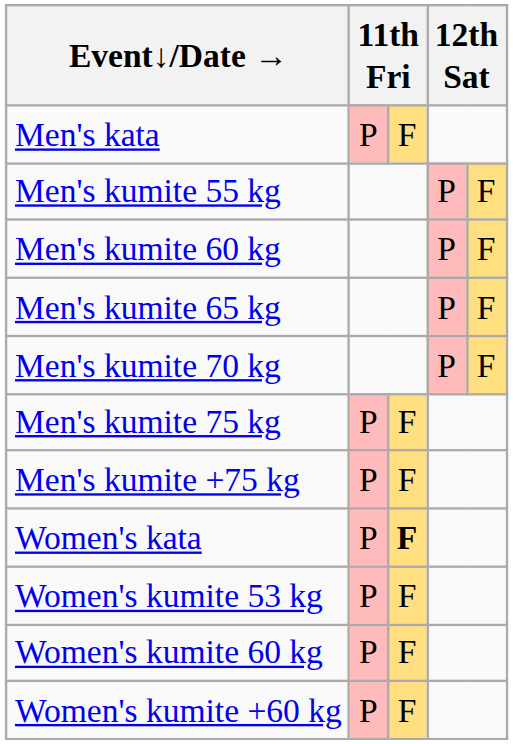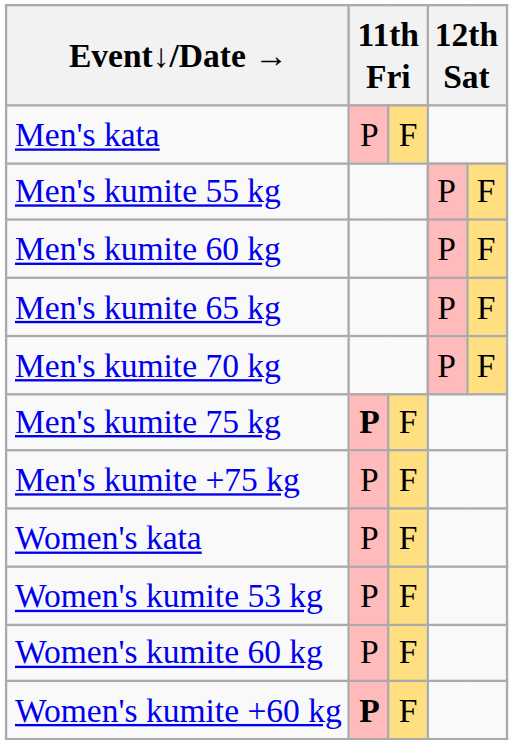(368, 422) normal -> (369, 422) bold
(407, 537) bold -> (408, 537) normal
(368, 710) normal -> (369, 710) bold
